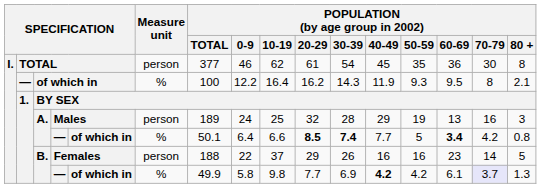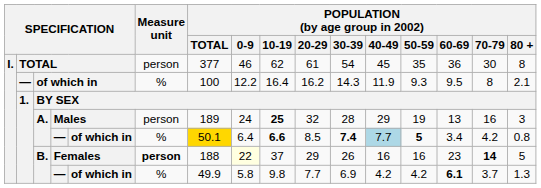(277, 118) normal -> (277, 118) bold
(209, 137) no background -> (209, 137) gold background
(277, 137) normal -> (277, 137) bold
(313, 137) bold -> (313, 137) normal
(384, 137) no background -> (384, 137) lightblue background
(419, 137) normal -> (419, 137) bold
(454, 137) bold -> (454, 137) normal
(161, 155) normal -> (161, 155) bold
(245, 155) no background -> (245, 155) lightyellow background
(490, 155) normal -> (490, 155) bold
(384, 174) bold -> (384, 174) normal
(454, 174) normal -> (454, 174) bold
(490, 174) lavender background -> (490, 174) no background
